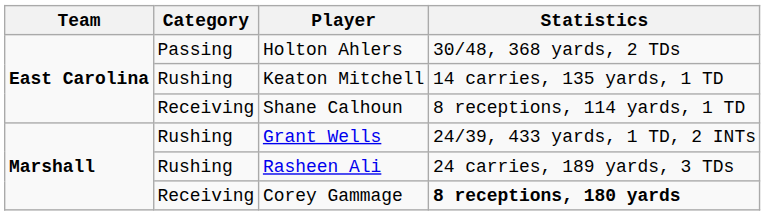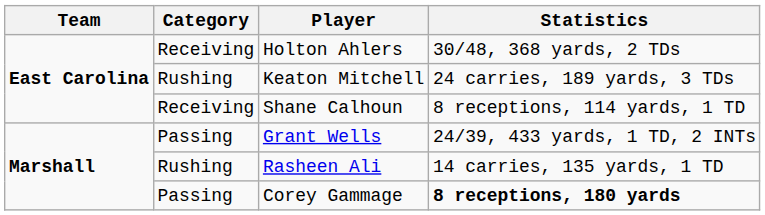(195, 49) Passing -> (206, 49) Receiving
(578, 79) 14 carries, 135 yards, 1 TD -> (584, 79) 24 carries, 189 yards, 3 TDs
(195, 137) Rushing -> (195, 137) Passing
(584, 166) 24 carries, 189 yards, 3 TDs -> (578, 166) 14 carries, 135 yards, 1 TD
(206, 196) Receiving -> (195, 196) Passing
